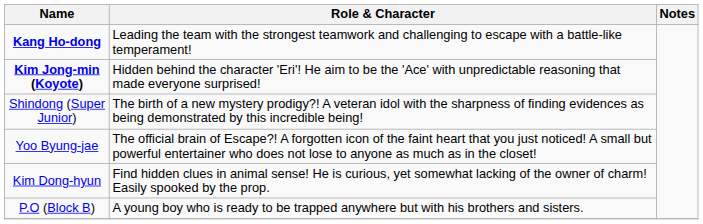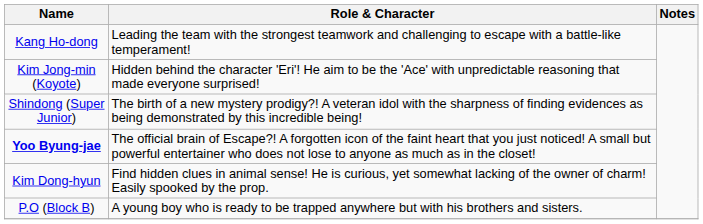(57, 42) bold -> (56, 42) normal
(57, 76) bold -> (56, 76) normal
(57, 146) normal -> (56, 146) bold
